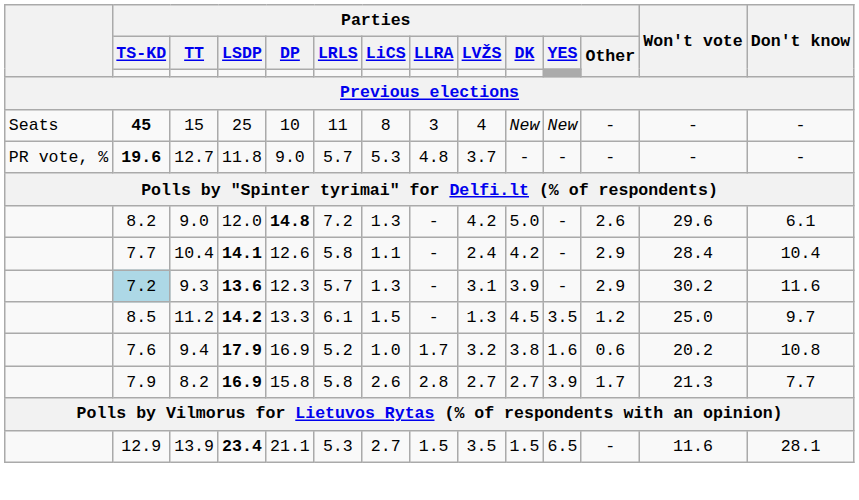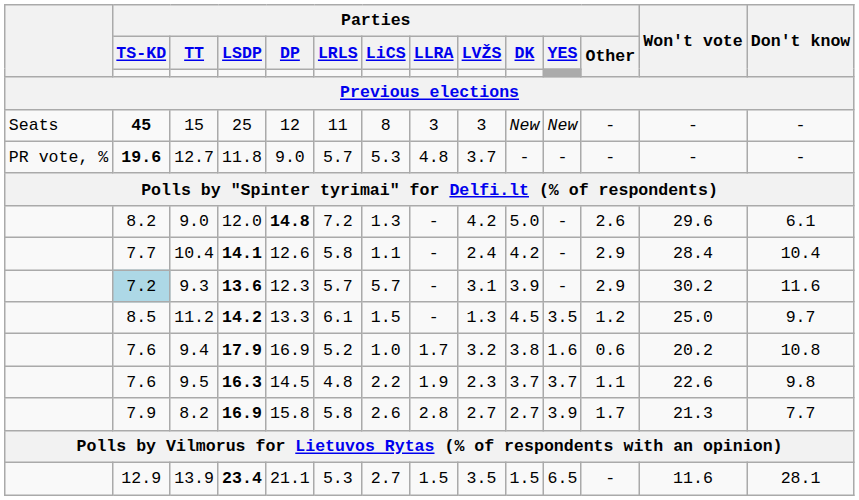(290, 125) 10 -> (290, 125) 12
(482, 125) 4 -> (482, 125) 3
(386, 286) 1.3 -> (386, 286) 5.7
+ row: (194, 382)
